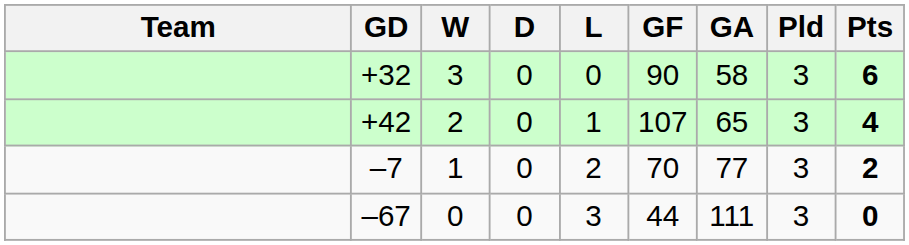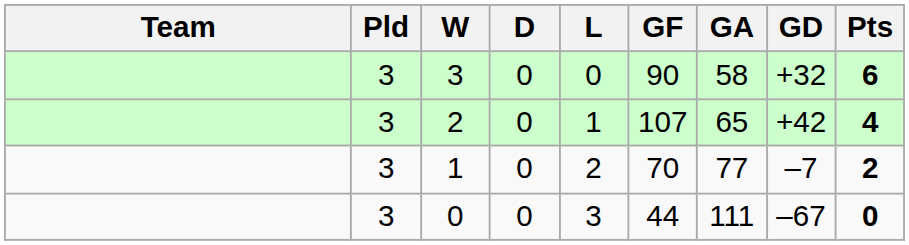columns swapped: (801, 27) <-> (386, 27)
